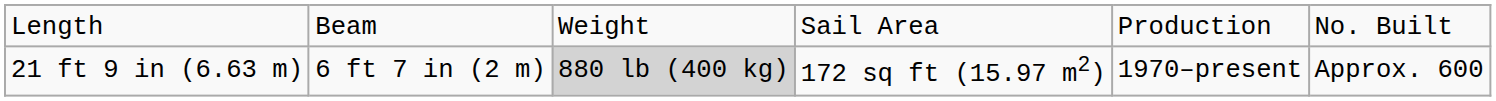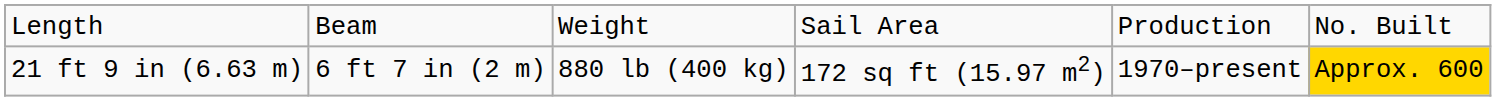(673, 71) lightgrey background -> (673, 71) no background
(1399, 71) no background -> (1399, 71) gold background
